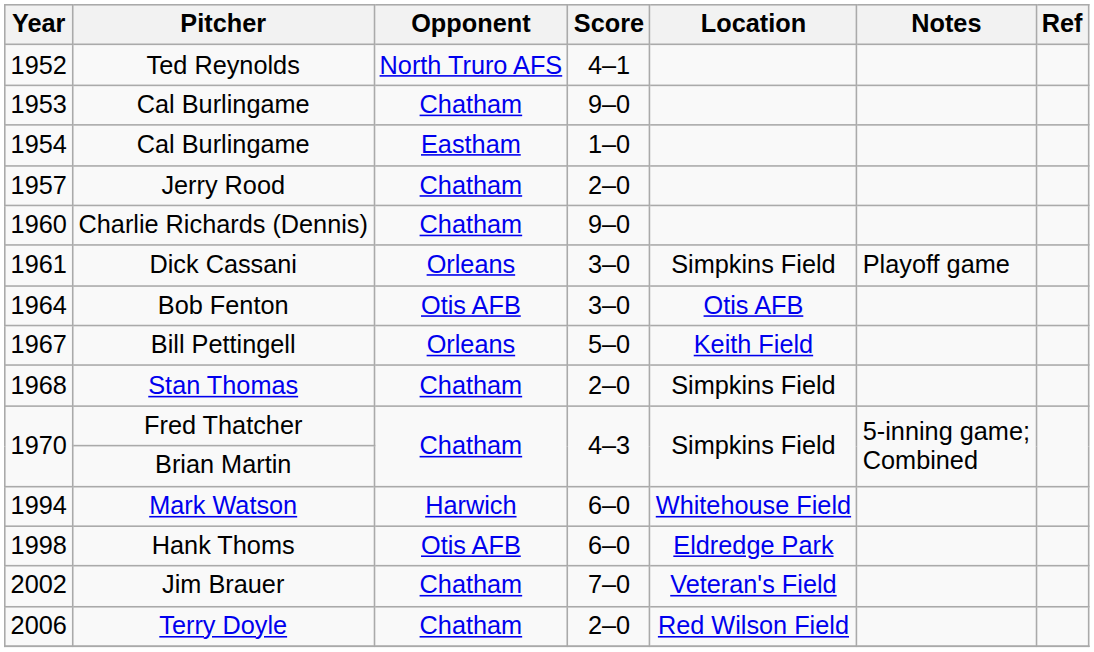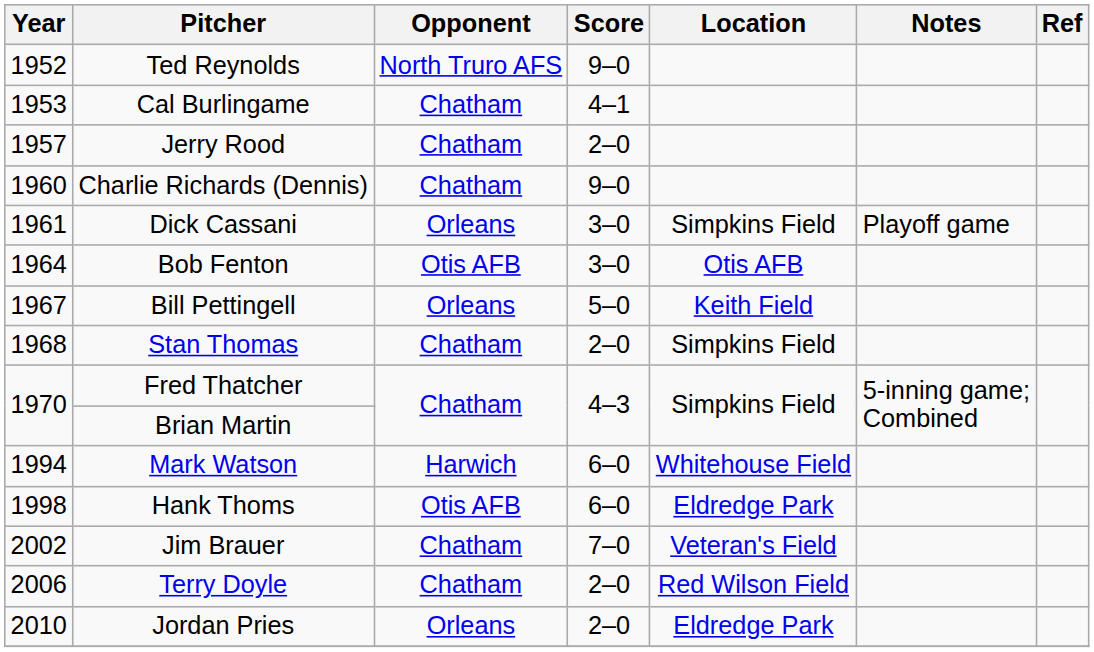(609, 64) 4–1 -> (609, 64) 9–0
(609, 104) 9–0 -> (609, 104) 4–1
- row: (39, 144)
+ row: (39, 625)
